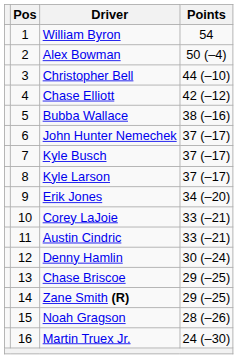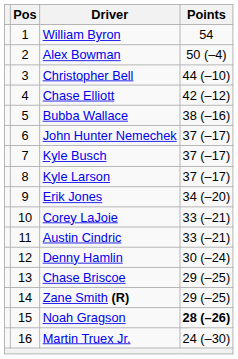(206, 318) normal -> (206, 318) bold
